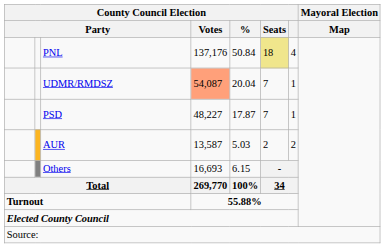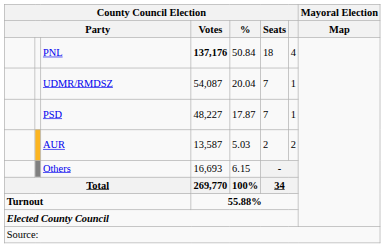(210, 52) normal -> (210, 52) bold
(268, 52) khaki background -> (268, 52) no background
(208, 83) lightsalmon background -> (208, 83) no background
